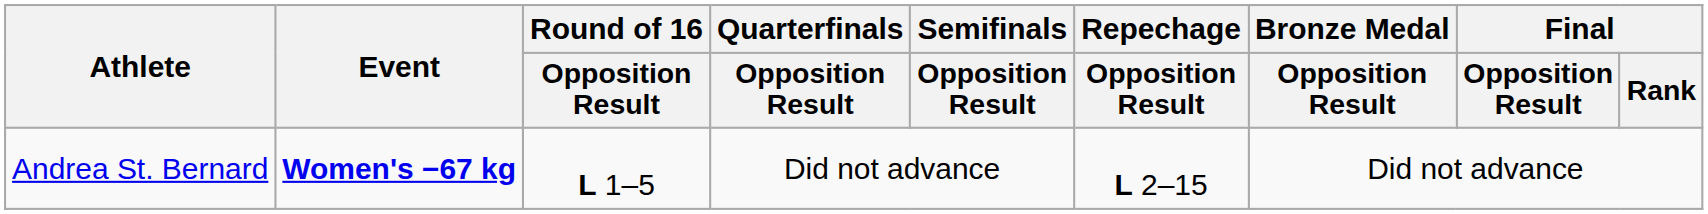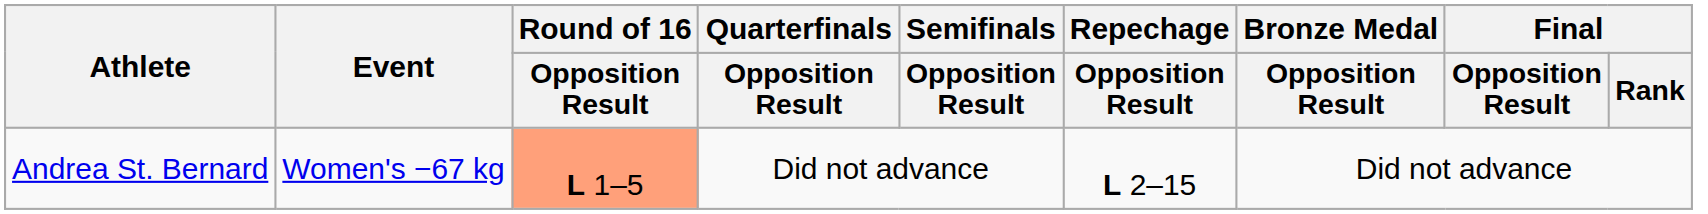(399, 169) bold -> (394, 169) normal
(617, 186) no background -> (605, 186) lightsalmon background
